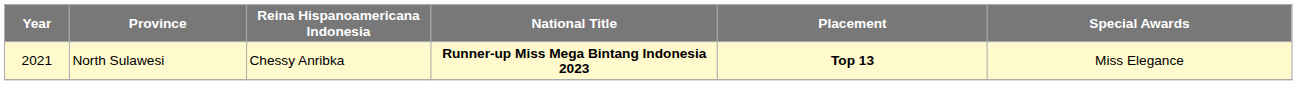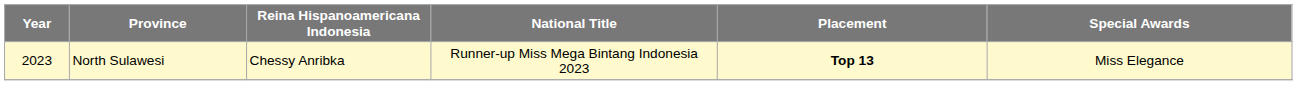(37, 61) 2021 -> (37, 61) 2023
(574, 61) bold -> (574, 61) normal
